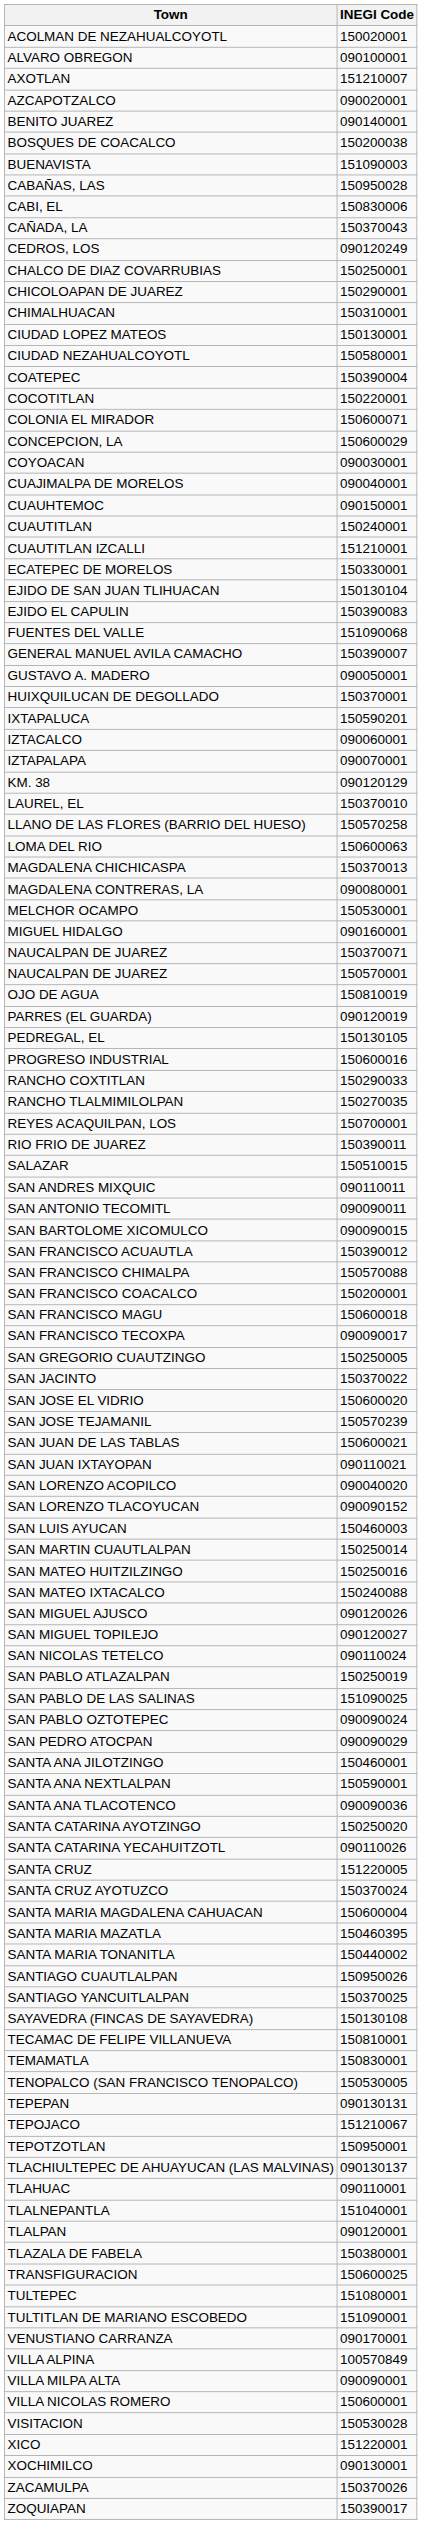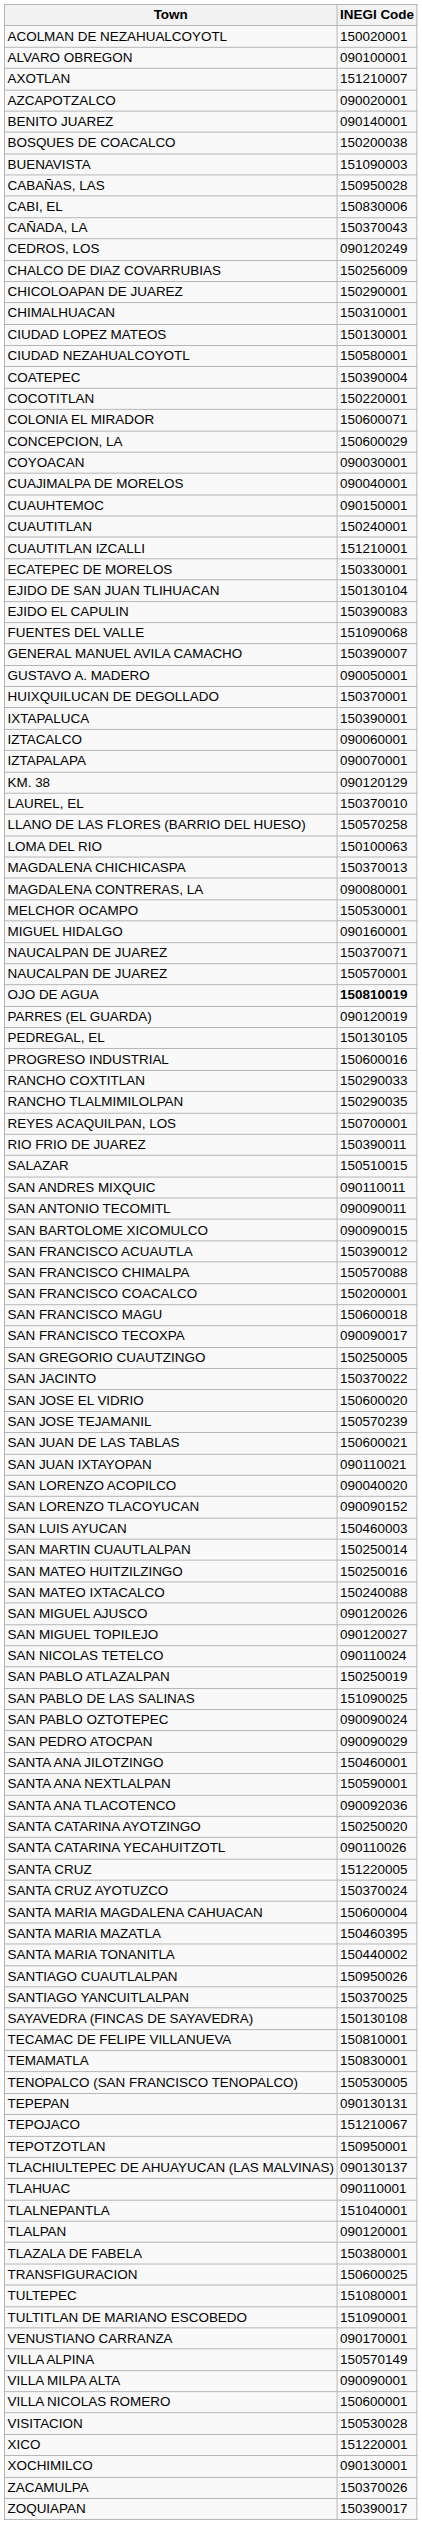(374, 270) 150250001 -> (374, 270) 150256009
(374, 718) 150590201 -> (374, 718) 150390001
(374, 846) 150600063 -> (374, 846) 150100063
(374, 995) normal -> (374, 995) bold
(374, 1102) 150270035 -> (374, 1102) 150290035
(374, 1805) 090090036 -> (374, 1805) 090092036
(374, 2359) 100570849 -> (374, 2359) 150570149
